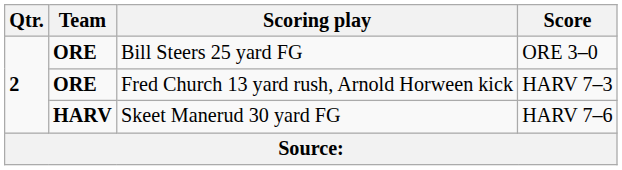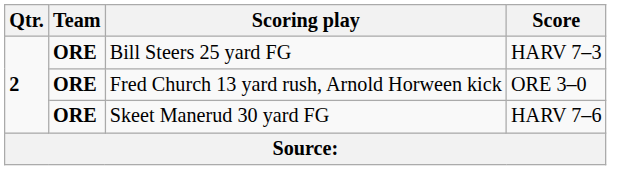(560, 52) ORE 3–0 -> (556, 52) HARV 7–3
(567, 84) HARV 7–3 -> (549, 84) ORE 3–0
(82, 116) HARV -> (75, 116) ORE
